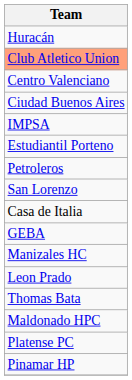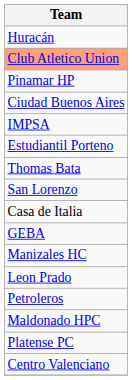(58, 80) Centro Valenciano -> (41, 80) Pinamar HP
(35, 168) Petroleros -> (44, 168) Thomas Bata
(44, 299) Thomas Bata -> (35, 299) Petroleros
(41, 364) Pinamar HP -> (58, 364) Centro Valenciano
